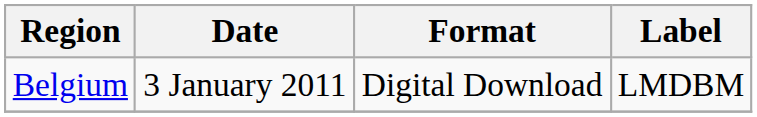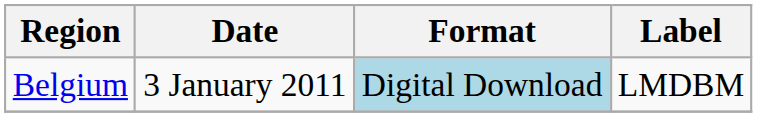(482, 84) no background -> (482, 84) lightblue background
